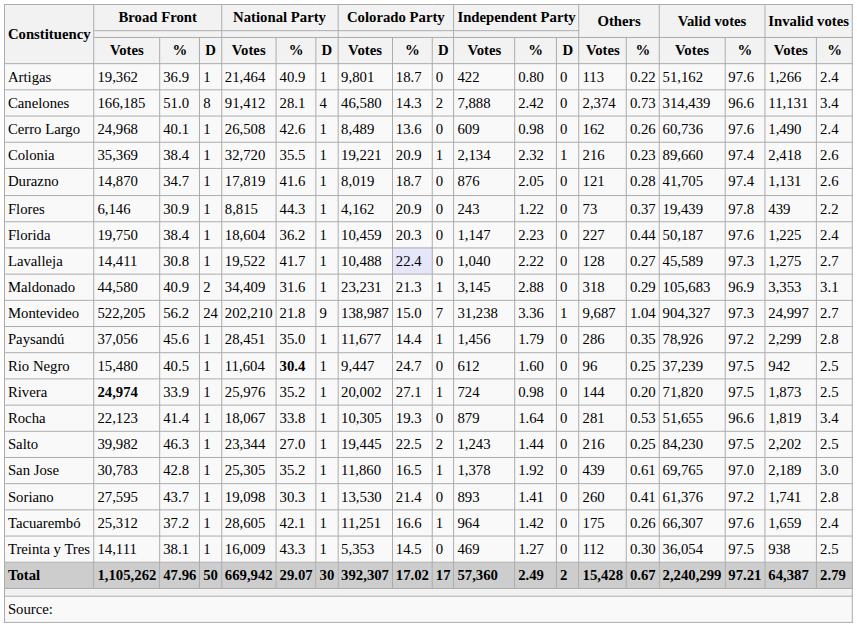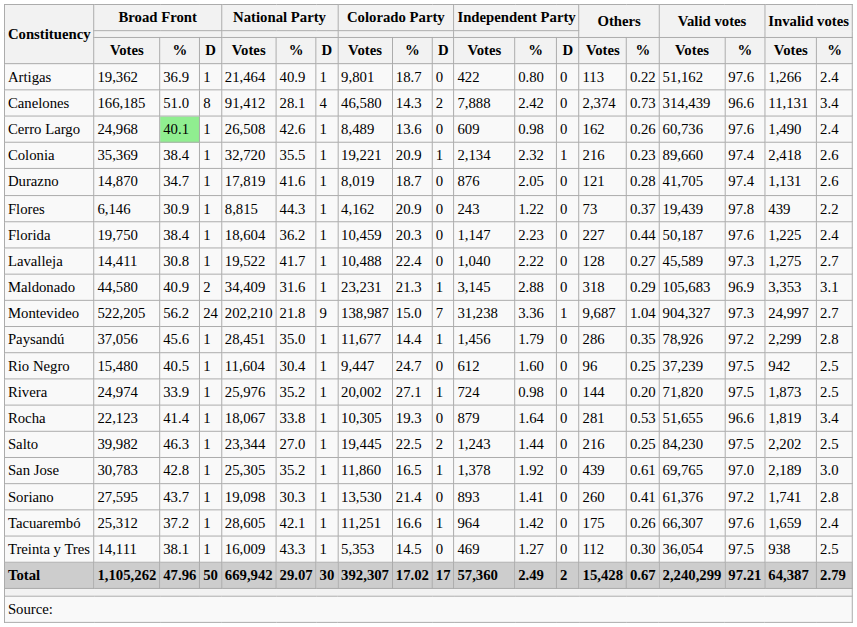(176, 129) no background -> (176, 129) lightgreen background
(409, 260) lavender background -> (409, 260) no background
(292, 365) bold -> (292, 365) normal
(118, 392) bold -> (118, 392) normal
